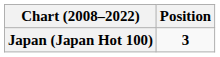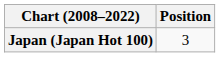(185, 39) bold -> (185, 39) normal
